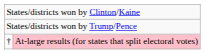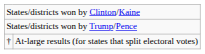(107, 42) pink background -> (107, 42) no background
